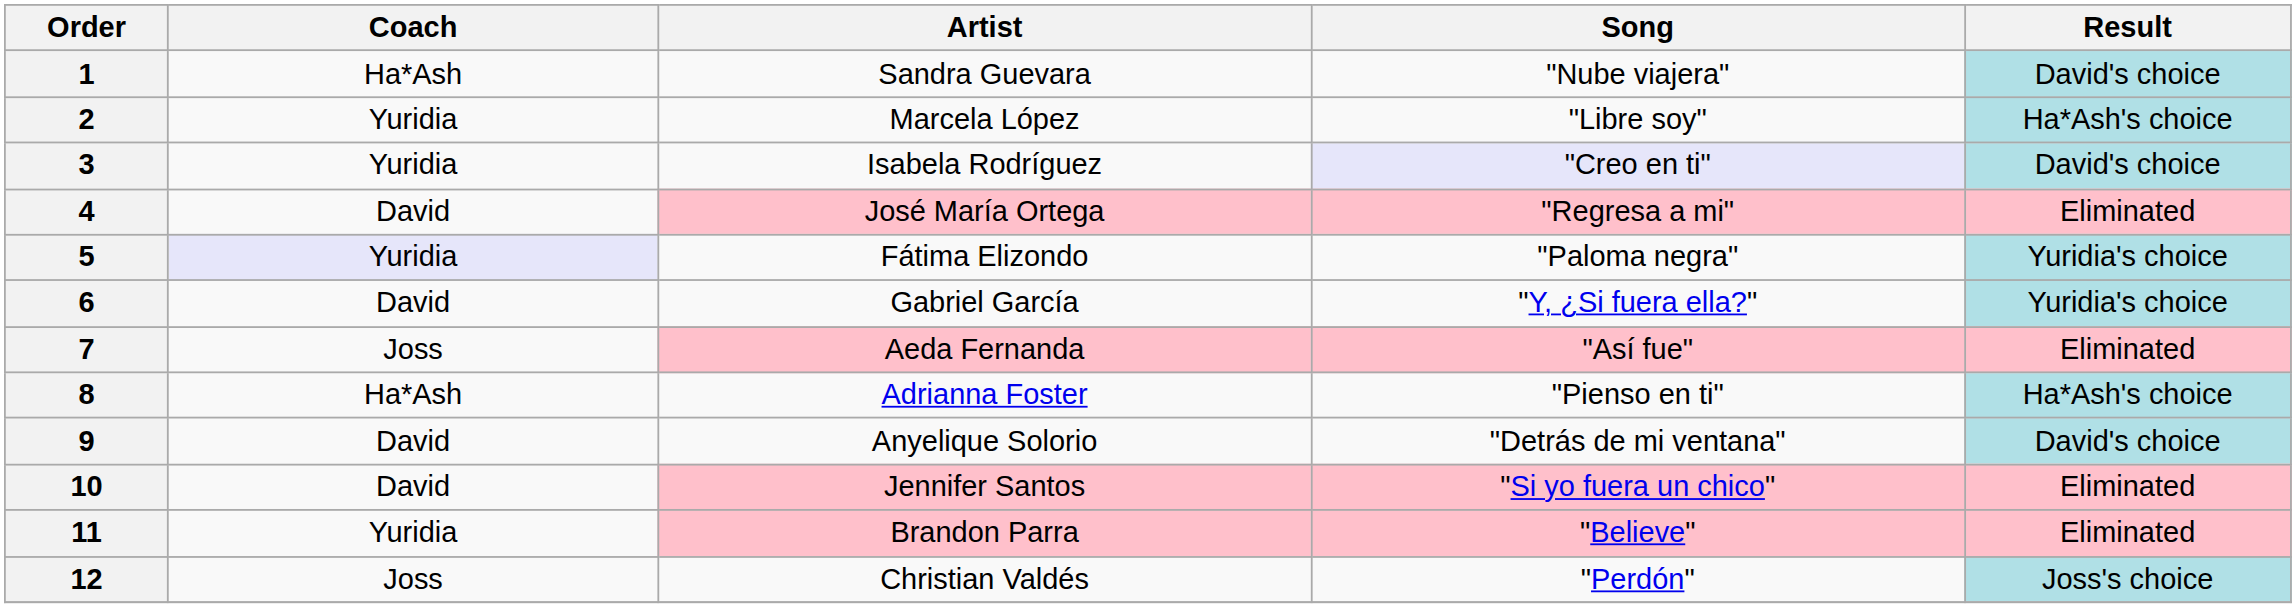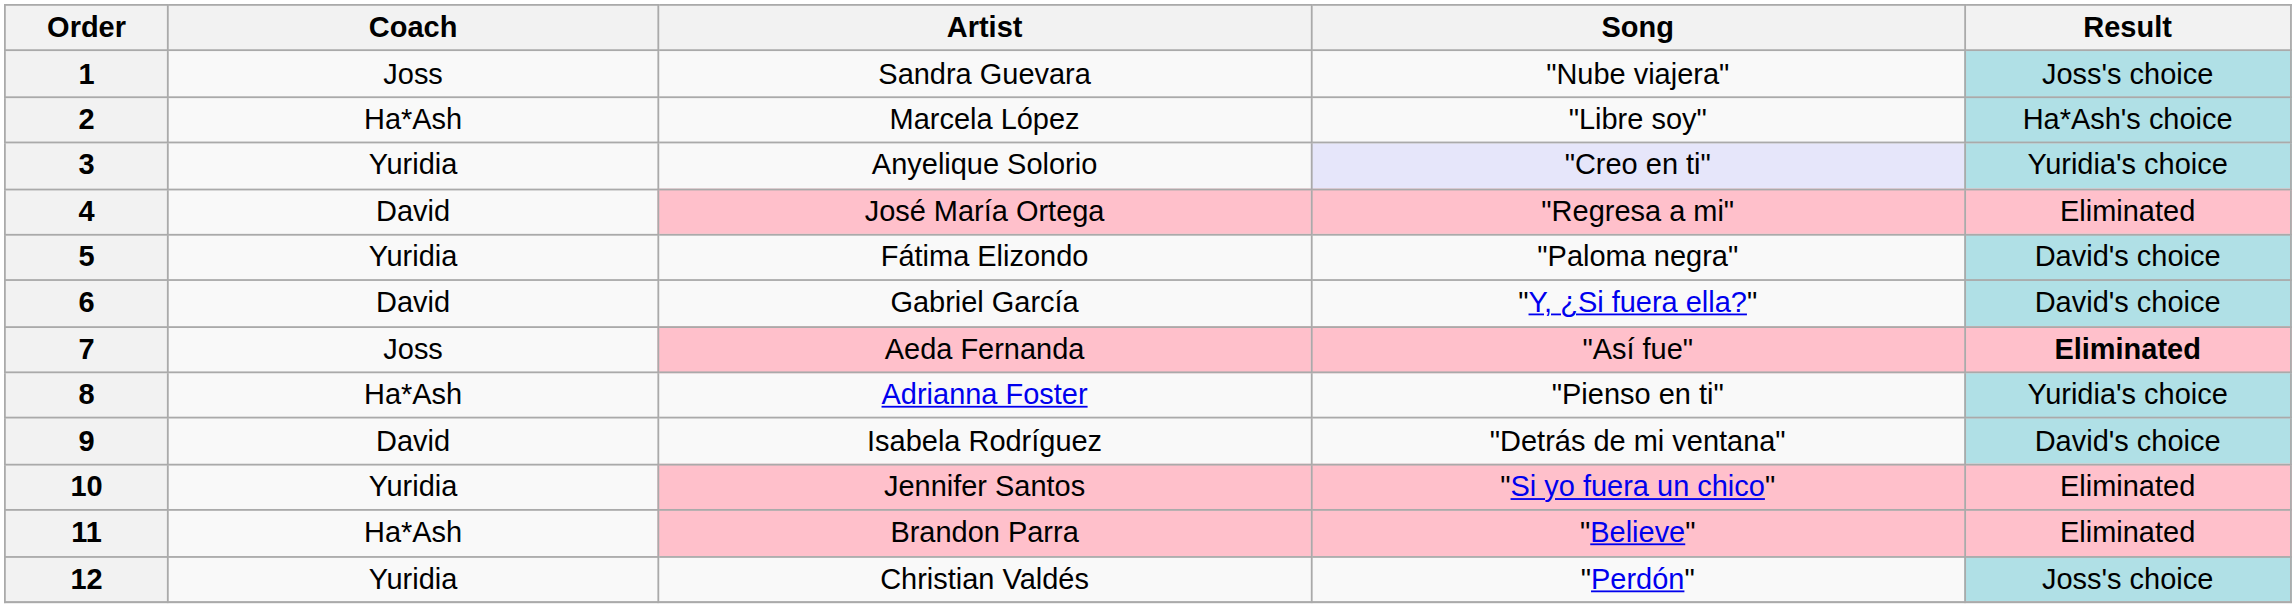(413, 73) Ha*Ash -> (413, 73) Joss
(2128, 73) David's choice -> (2128, 73) Joss's choice
(413, 119) Yuridia -> (413, 119) Ha*Ash
(985, 165) Isabela Rodríguez -> (985, 165) Anyelique Solorio
(2128, 165) David's choice -> (2128, 165) Yuridia's choice
(413, 257) lavender background -> (413, 257) no background
(2128, 257) Yuridia's choice -> (2128, 257) David's choice
(2128, 303) Yuridia's choice -> (2128, 303) David's choice
(2128, 348) normal -> (2128, 348) bold
(2128, 394) Ha*Ash's choice -> (2128, 394) Yuridia's choice
(985, 440) Anyelique Solorio -> (985, 440) Isabela Rodríguez
(413, 486) David -> (413, 486) Yuridia
(413, 532) Yuridia -> (413, 532) Ha*Ash
(413, 578) Joss -> (413, 578) Yuridia
